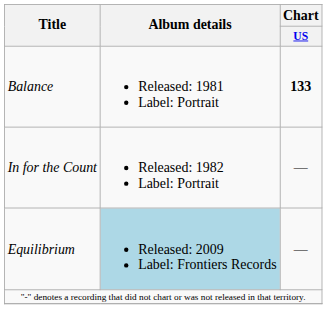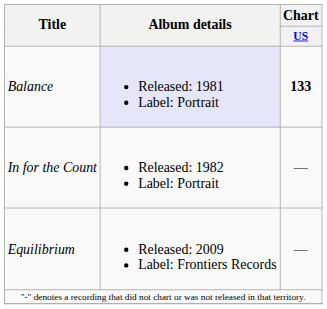(190, 94) no background -> (190, 94) lavender background
(190, 257) lightblue background -> (190, 257) no background
